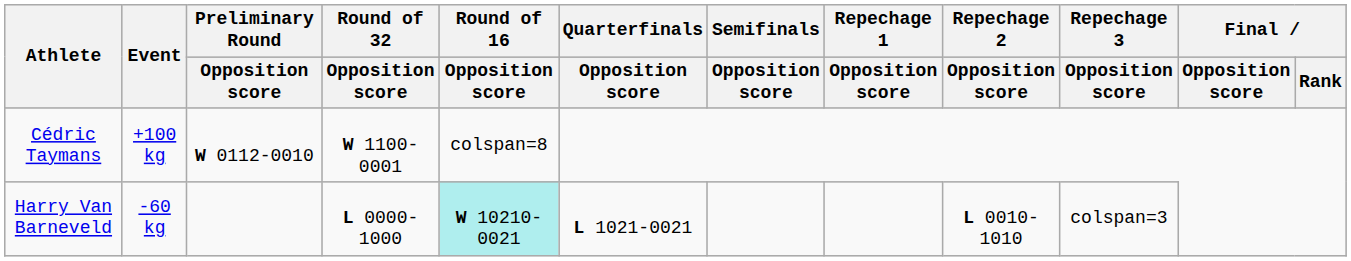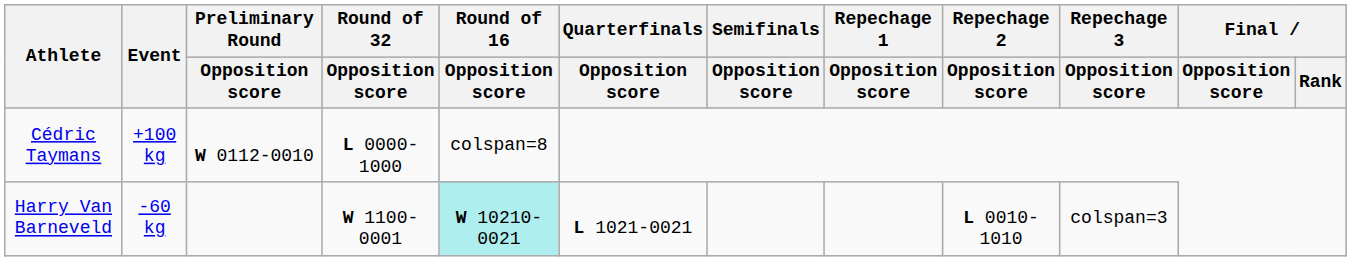(380, 156) W 1100-0001 -> (380, 156) L 0000-1000
(380, 229) L 0000-1000 -> (380, 229) W 1100-0001
